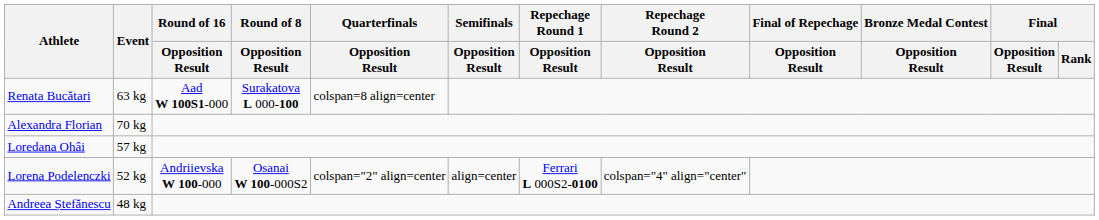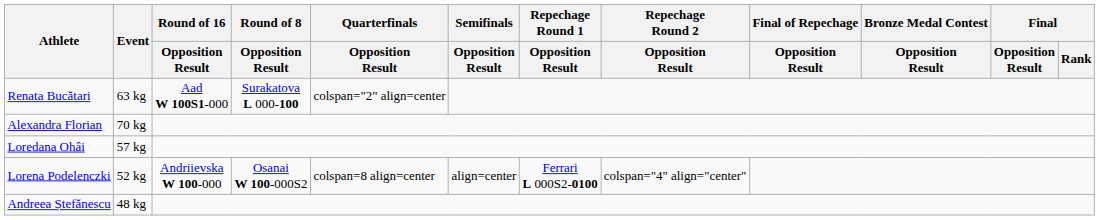(374, 96) colspan=8 align=center -> (380, 96) colspan="2" align=center
(380, 176) colspan="2" align=center -> (374, 176) colspan=8 align=center
